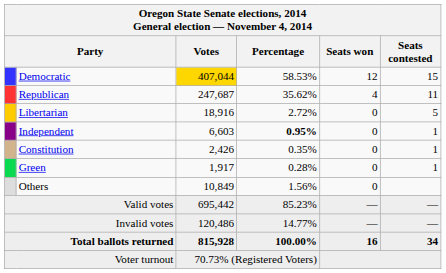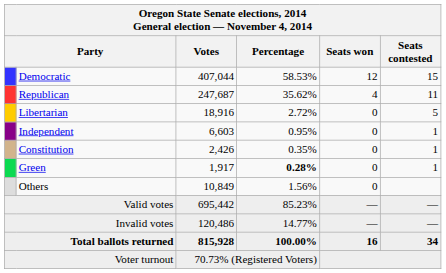(216, 76) gold background -> (216, 76) no background
(302, 131) bold -> (303, 131) normal
(303, 168) normal -> (302, 168) bold
